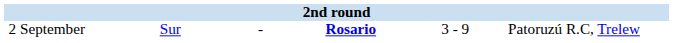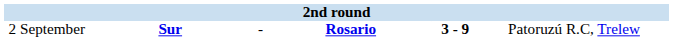(170, 29) normal -> (170, 29) bold
(455, 29) normal -> (455, 29) bold
